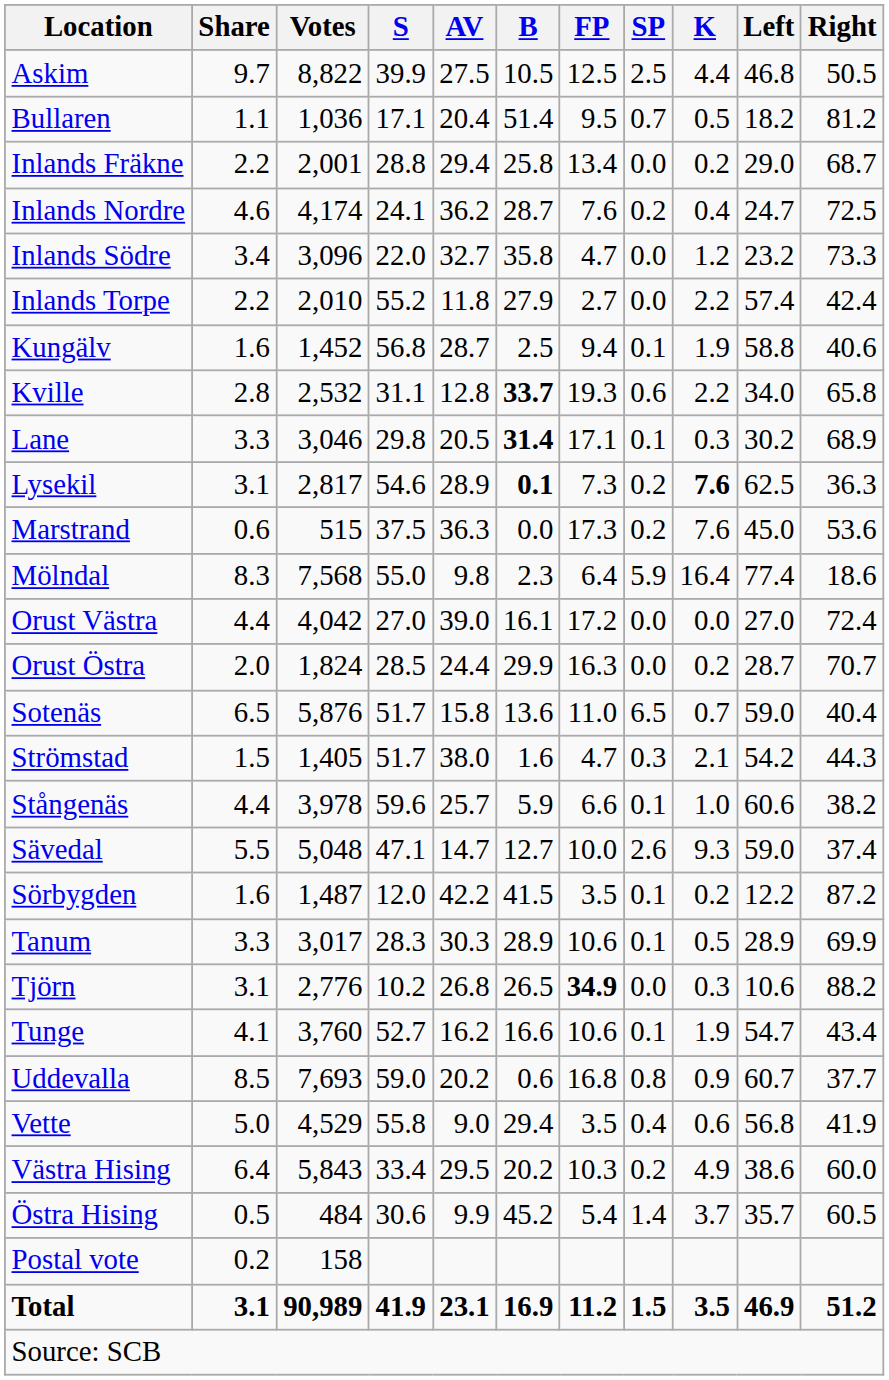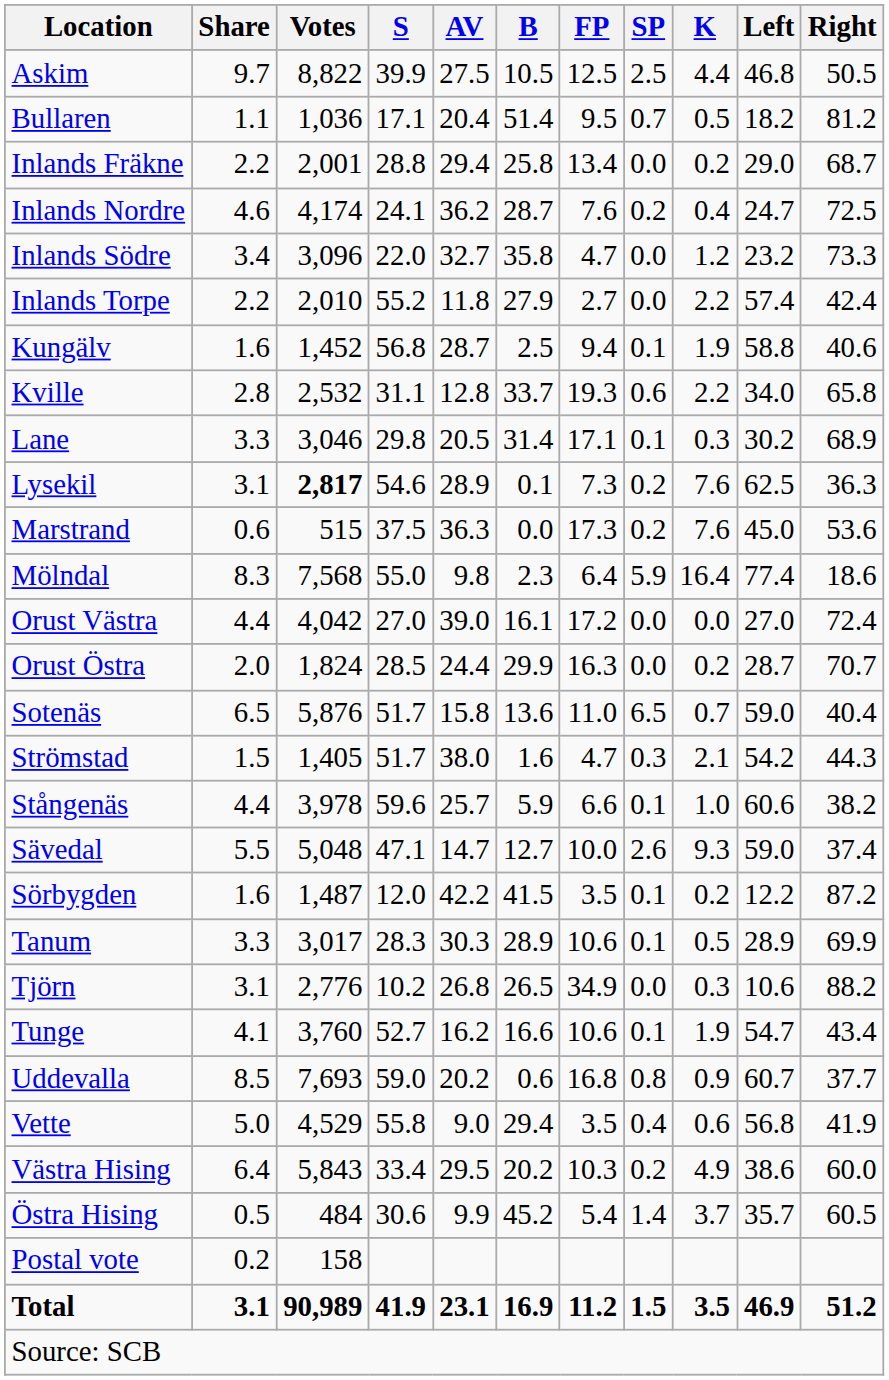(528, 392) bold -> (528, 392) normal
(528, 438) bold -> (528, 438) normal
(330, 484) normal -> (330, 484) bold
(535, 484) bold -> (535, 484) normal
(712, 484) bold -> (712, 484) normal
(592, 986) bold -> (592, 986) normal
